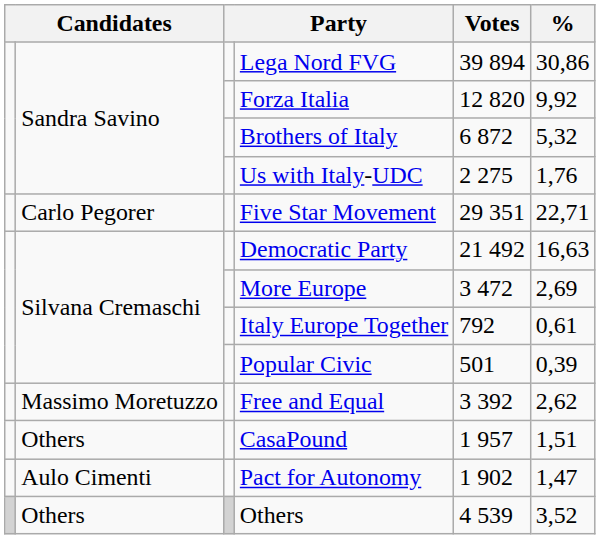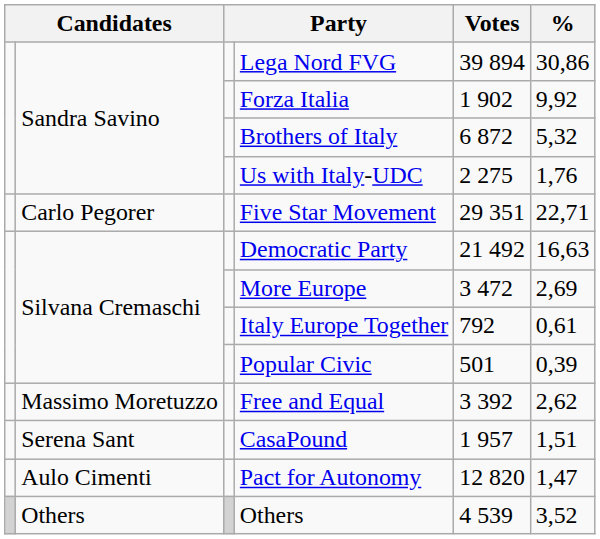(492, 99) 12 820 -> (486, 99) 1 902
(53, 439) Others -> (78, 439) Serena Sant
(486, 477) 1 902 -> (492, 477) 12 820
